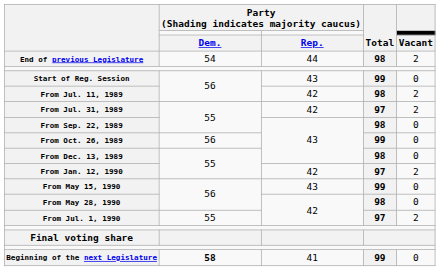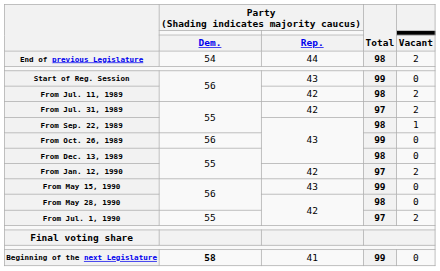(416, 125) 0 -> (416, 125) 1
